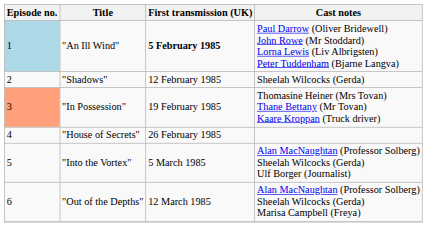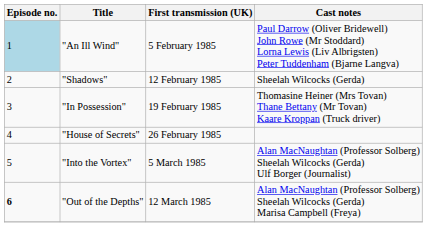(184, 46) bold -> (182, 46) normal
(9, 107) lightsalmon background -> (9, 107) no background
(9, 202) normal -> (9, 202) bold
